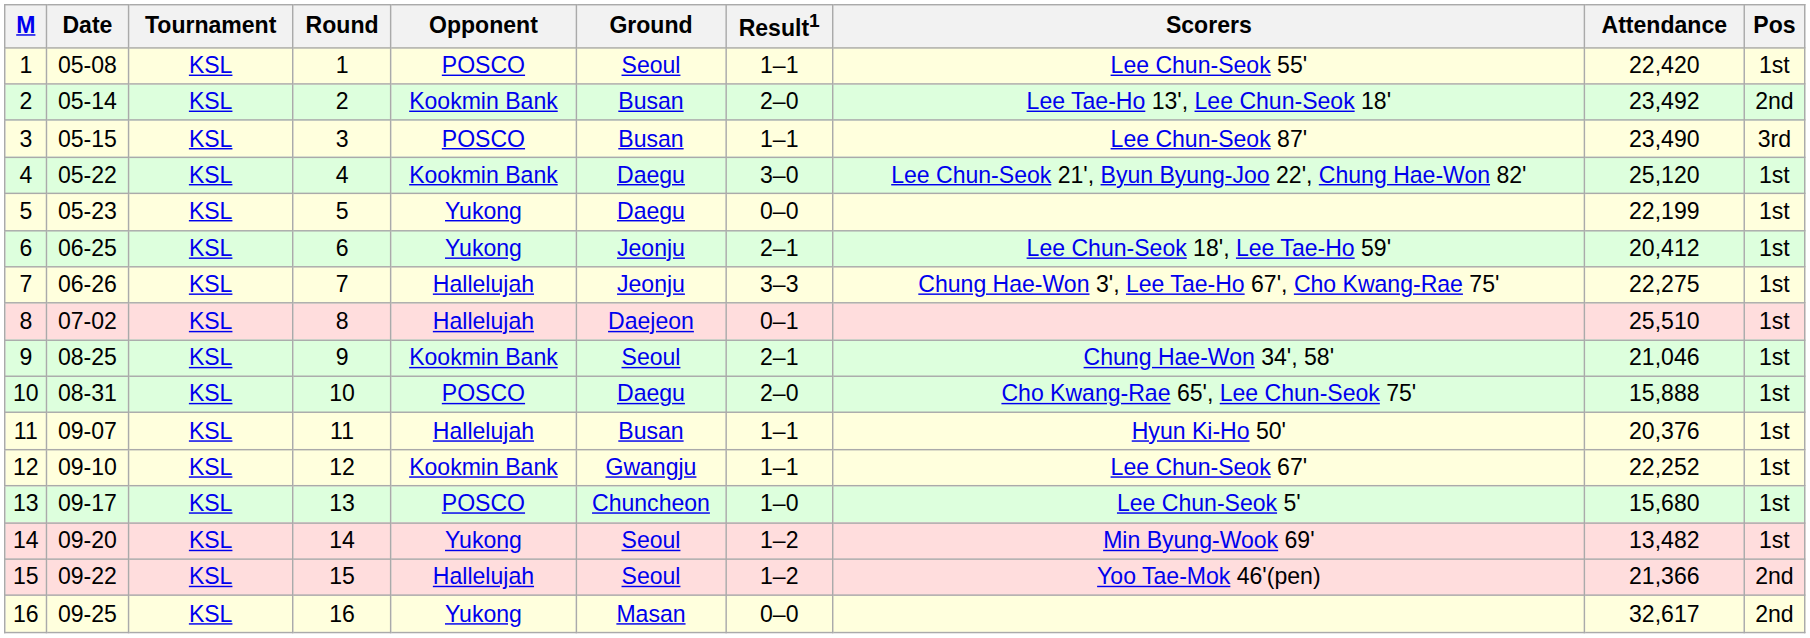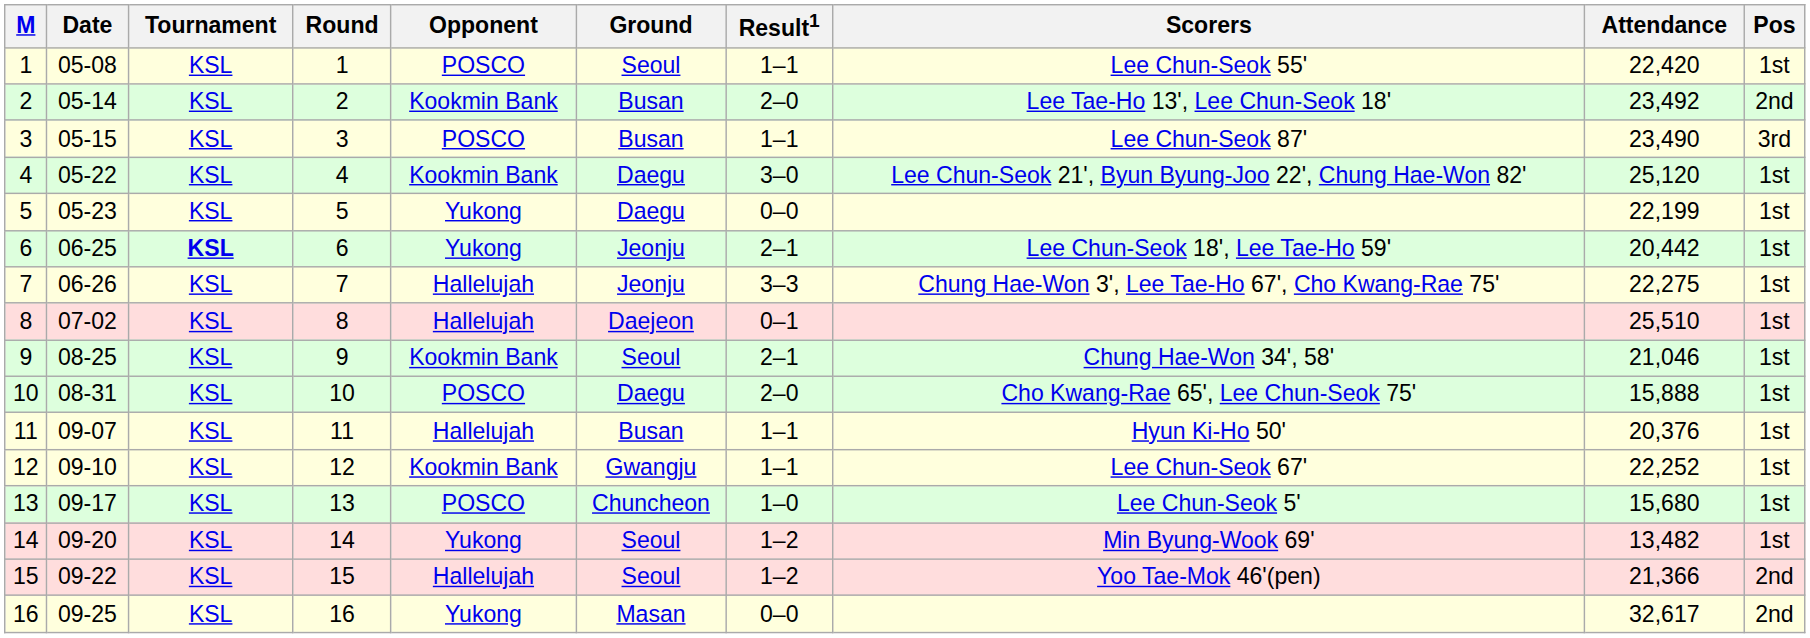(211, 248) normal -> (211, 248) bold
(1664, 248) 20,412 -> (1664, 248) 20,442
